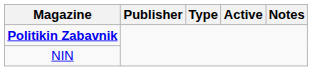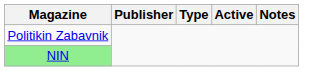(62, 35) bold -> (58, 35) normal
(62, 55) no background -> (58, 55) lightgreen background
